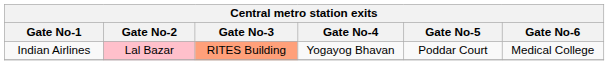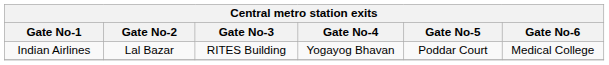(149, 50) pink background -> (149, 50) no background
(246, 50) lightsalmon background -> (246, 50) no background
